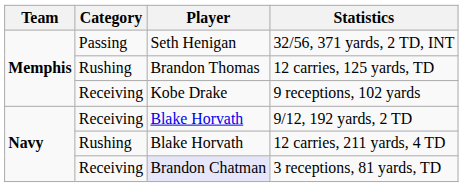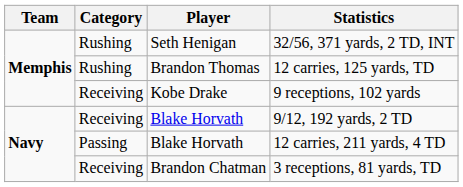(103, 43) Passing -> (105, 43) Rushing
(105, 143) Rushing -> (103, 143) Passing
(208, 168) lavender background -> (208, 168) no background
